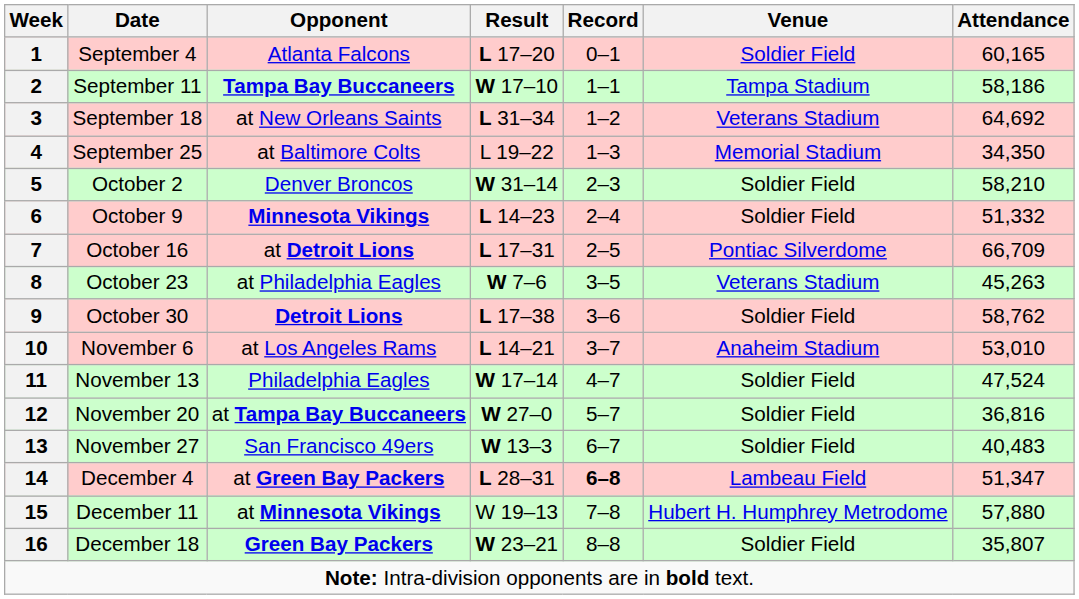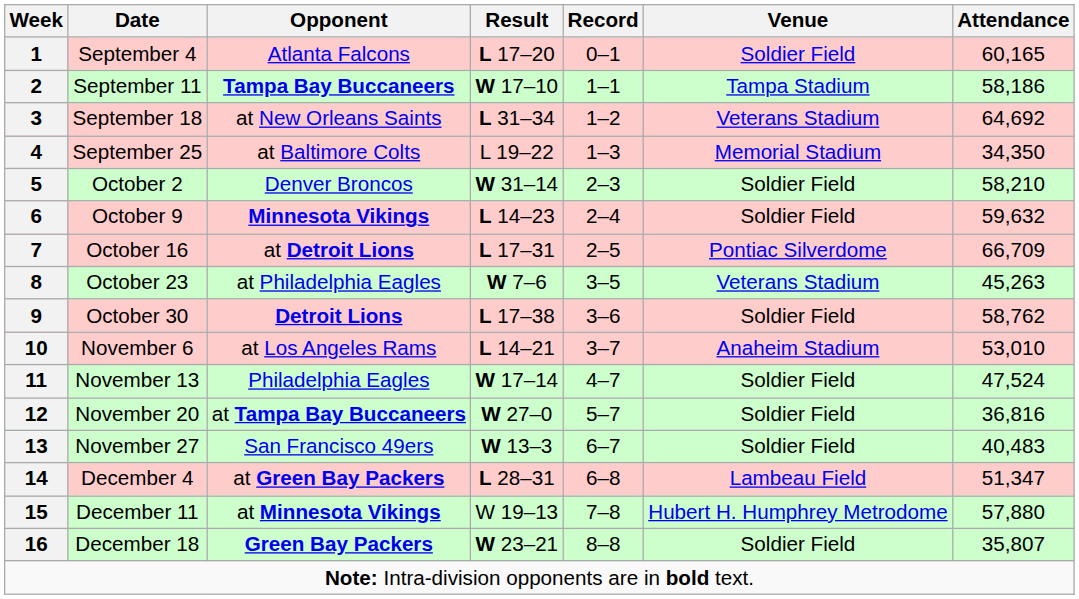(1013, 217) 51,332 -> (1013, 217) 59,632
(603, 479) bold -> (603, 479) normal
